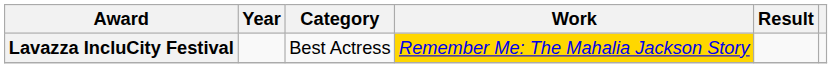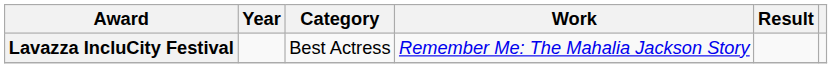(574, 47) gold background -> (574, 47) no background
